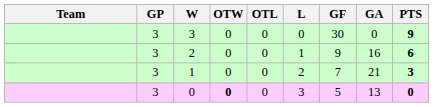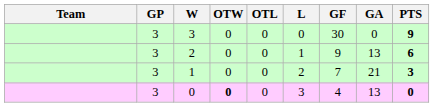(374, 53) 16 -> (374, 53) 13
(338, 92) 5 -> (338, 92) 4
